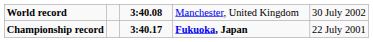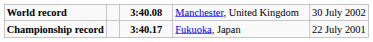(211, 29) bold -> (208, 29) normal
